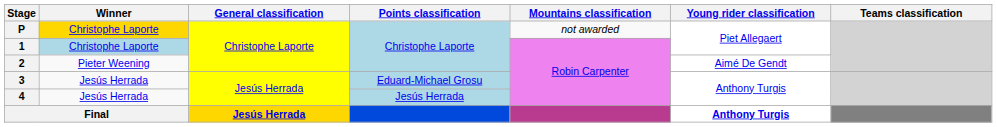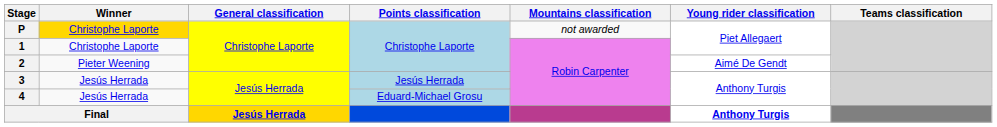(114, 47) lightblue background -> (114, 47) no background
(430, 80) Eduard-Michael Grosu -> (430, 80) Jesús Herrada
(430, 97) Jesús Herrada -> (430, 97) Eduard-Michael Grosu
